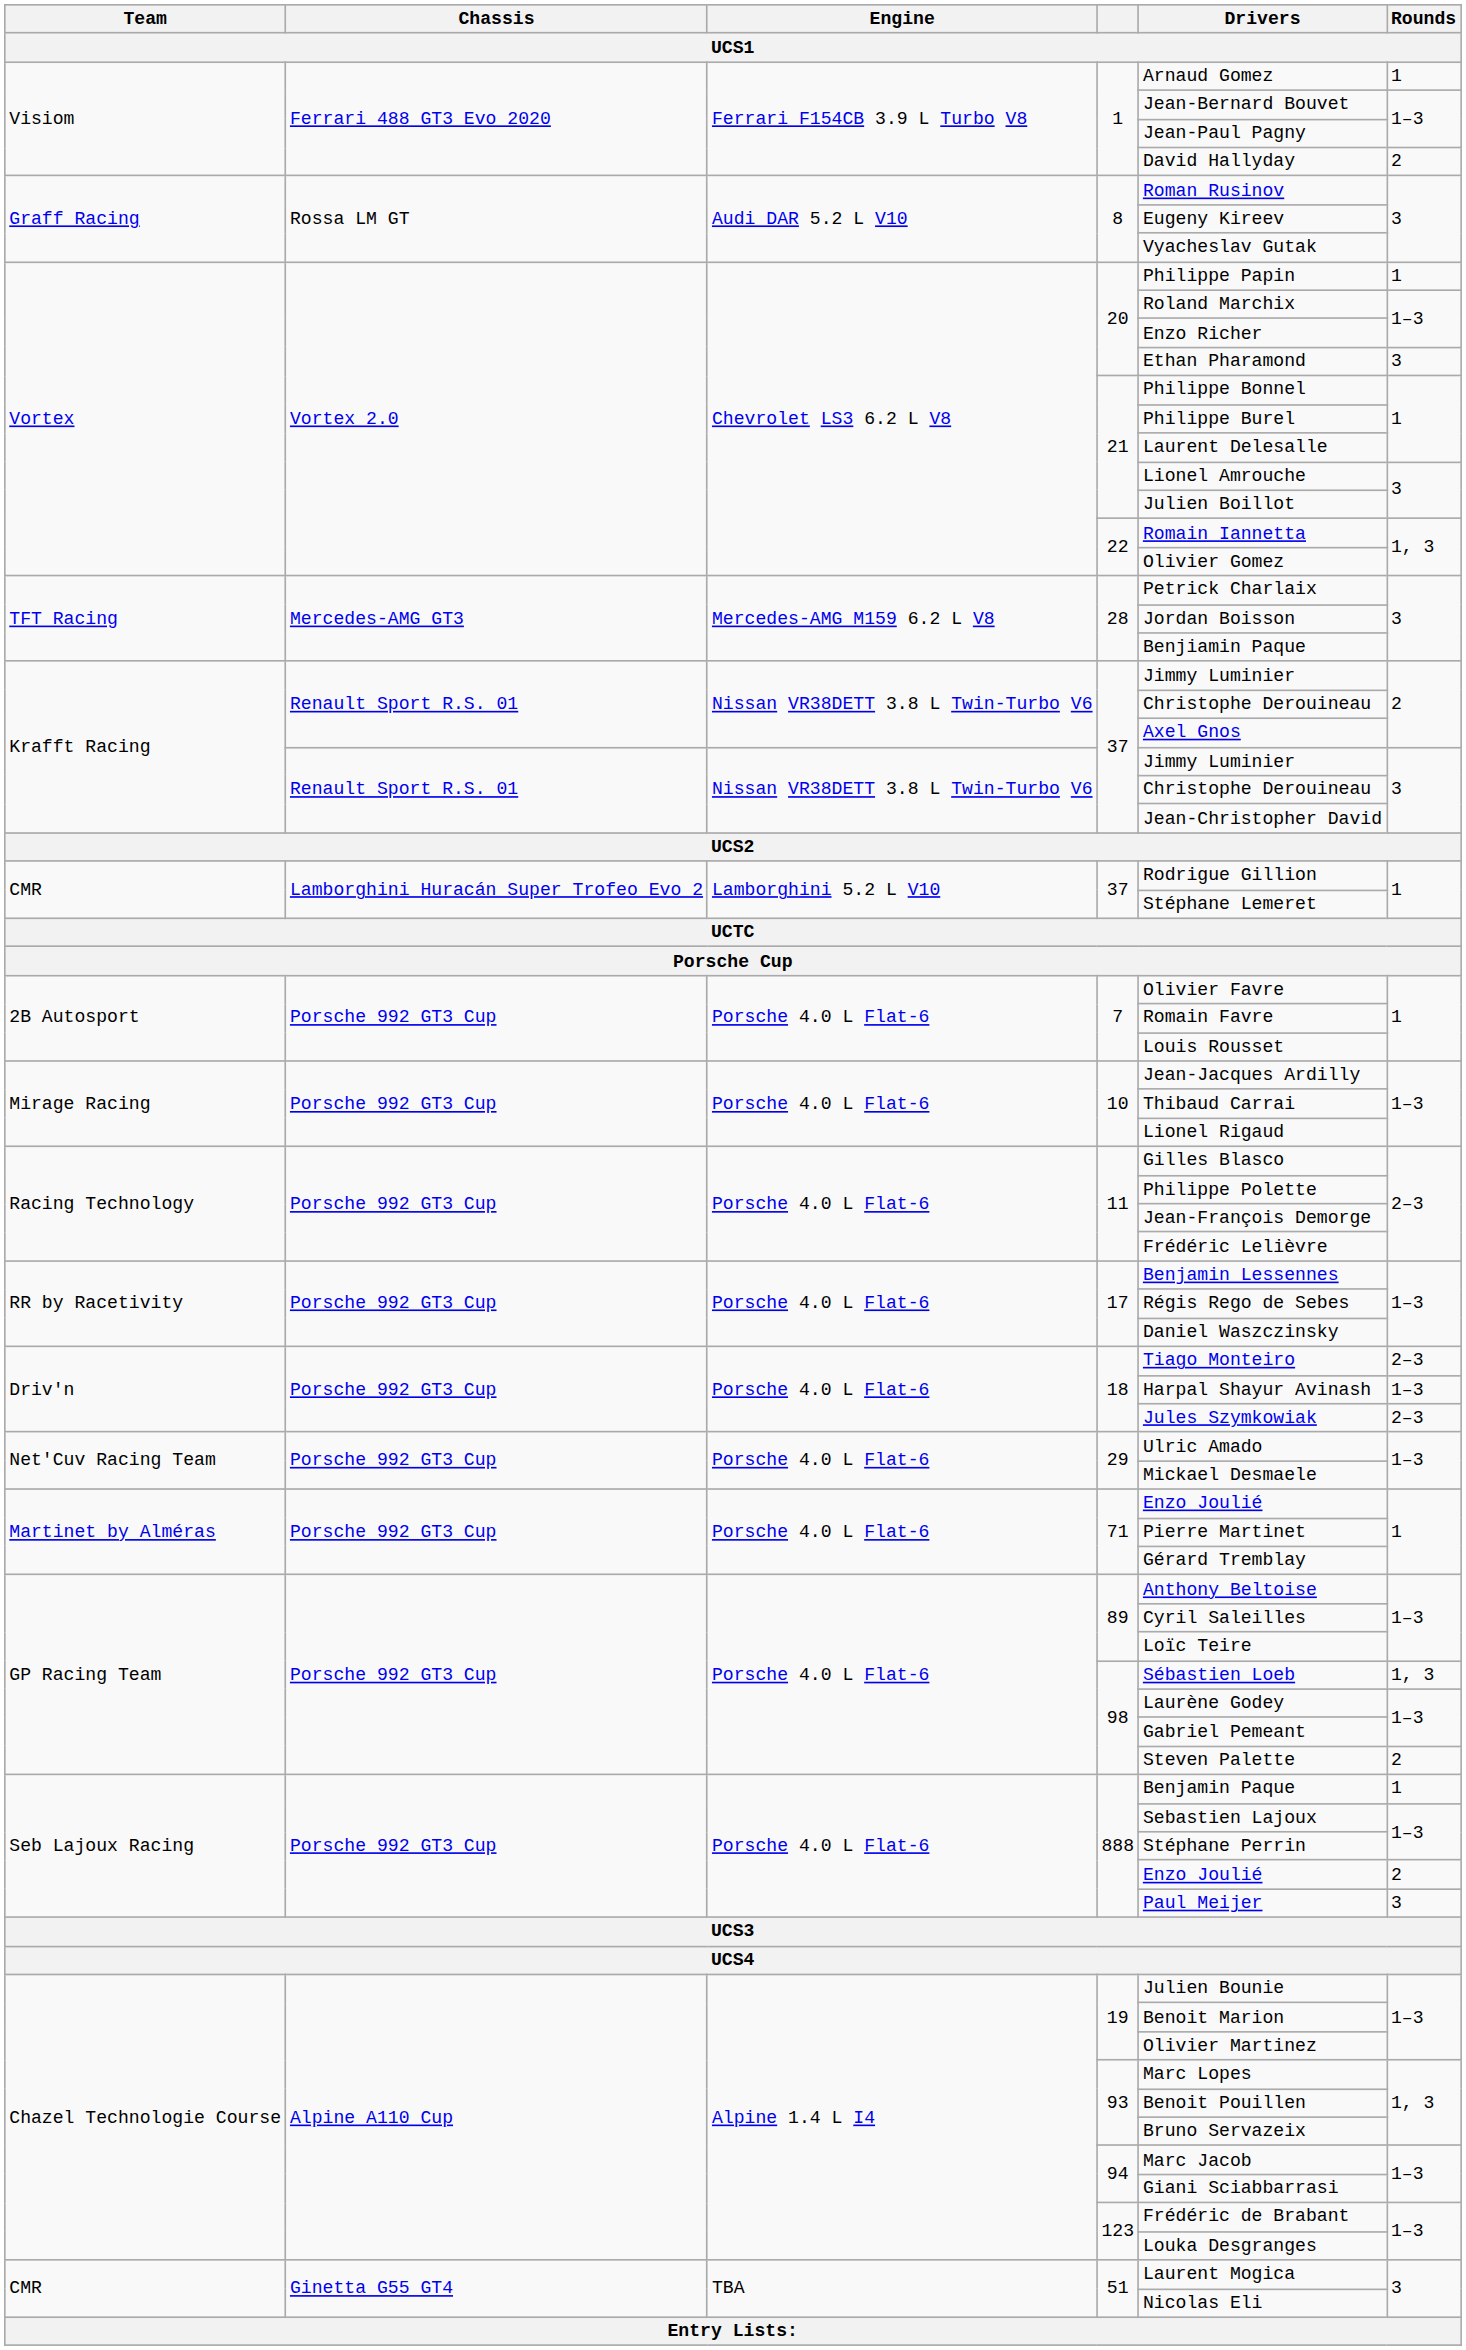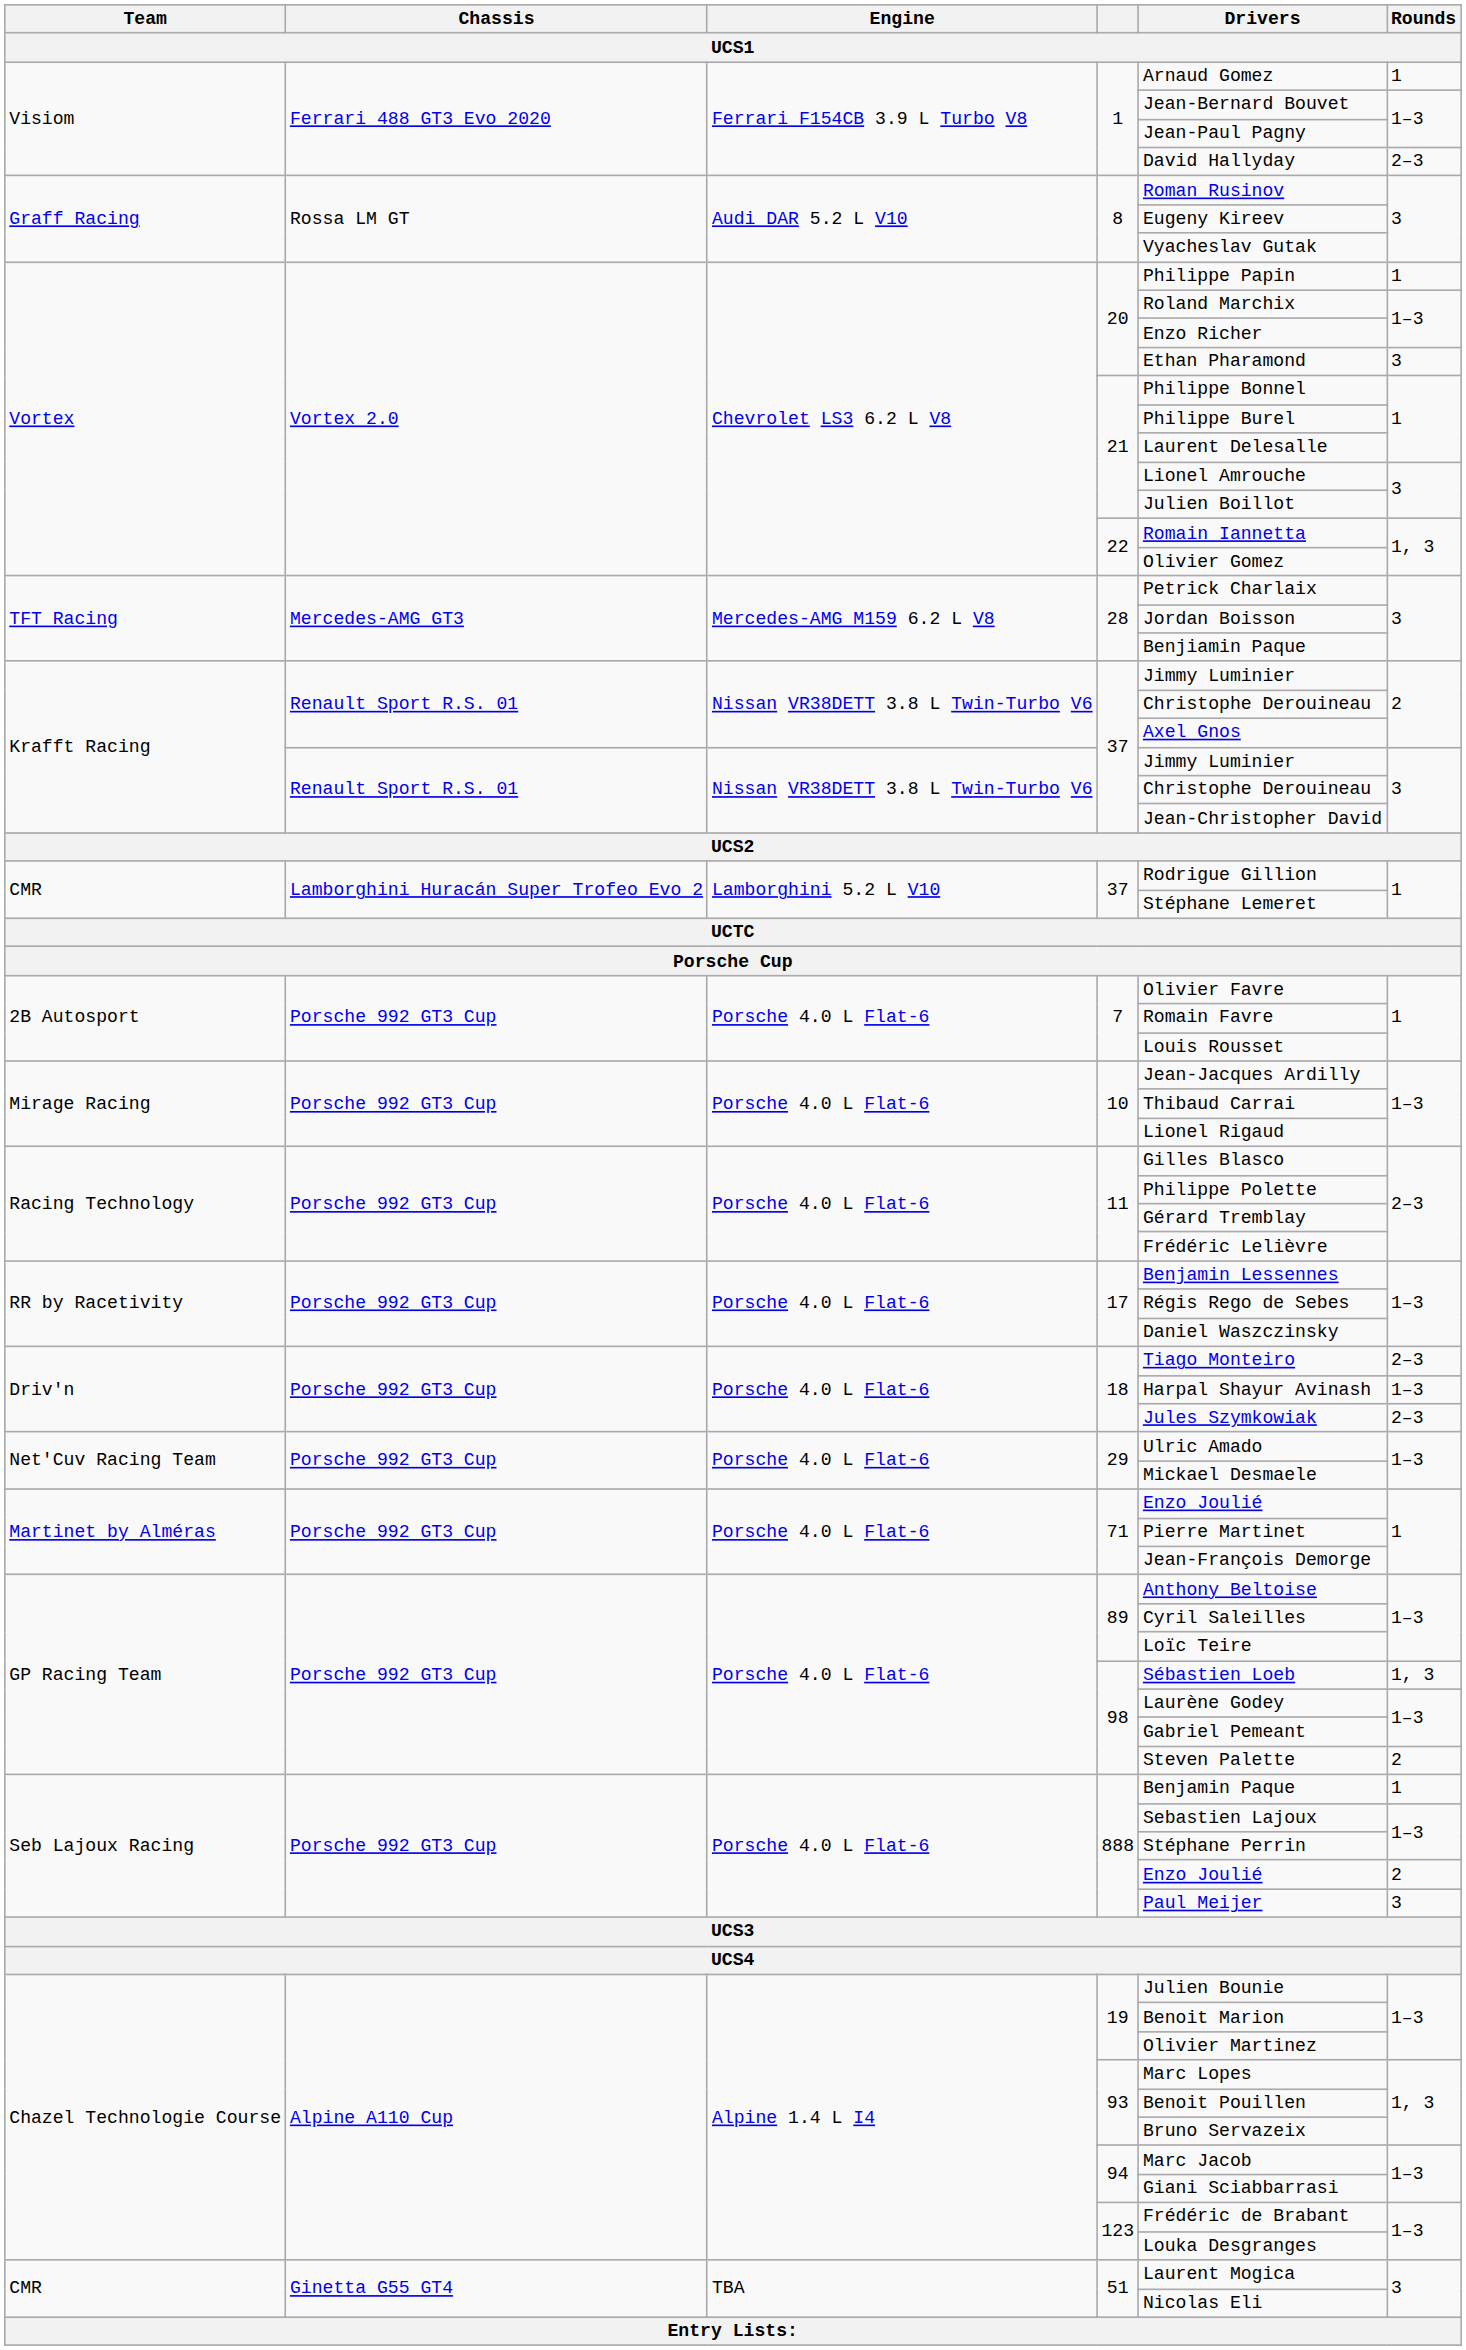(1396, 162) 2 -> (1407, 162) 2–3
(1257, 1218) Jean-François Demorge -> (1224, 1218) Gérard Tremblay
(1224, 1561) Gérard Tremblay -> (1257, 1561) Jean-François Demorge
